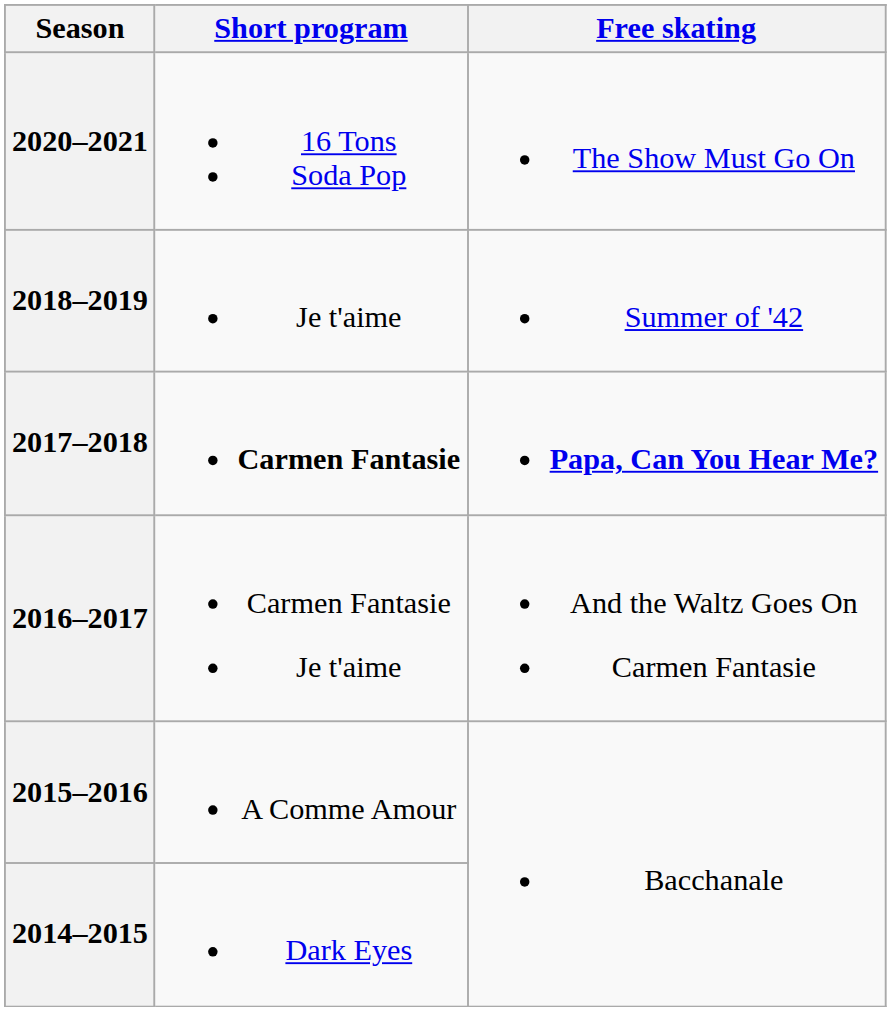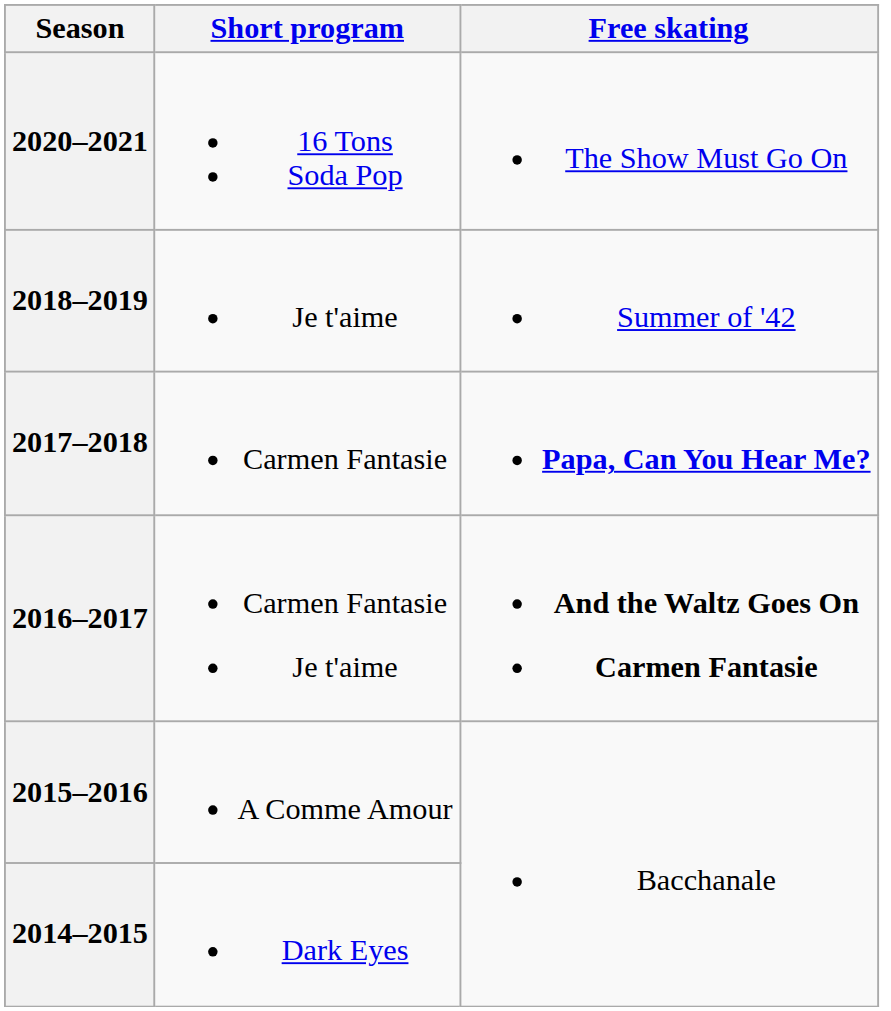(311, 460) bold -> (307, 460) normal
(676, 635) normal -> (669, 635) bold
